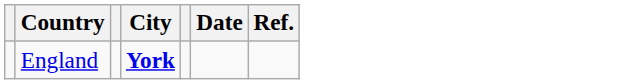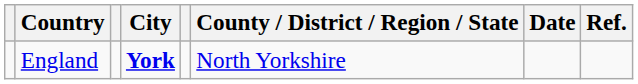+ column: (357, 22)
